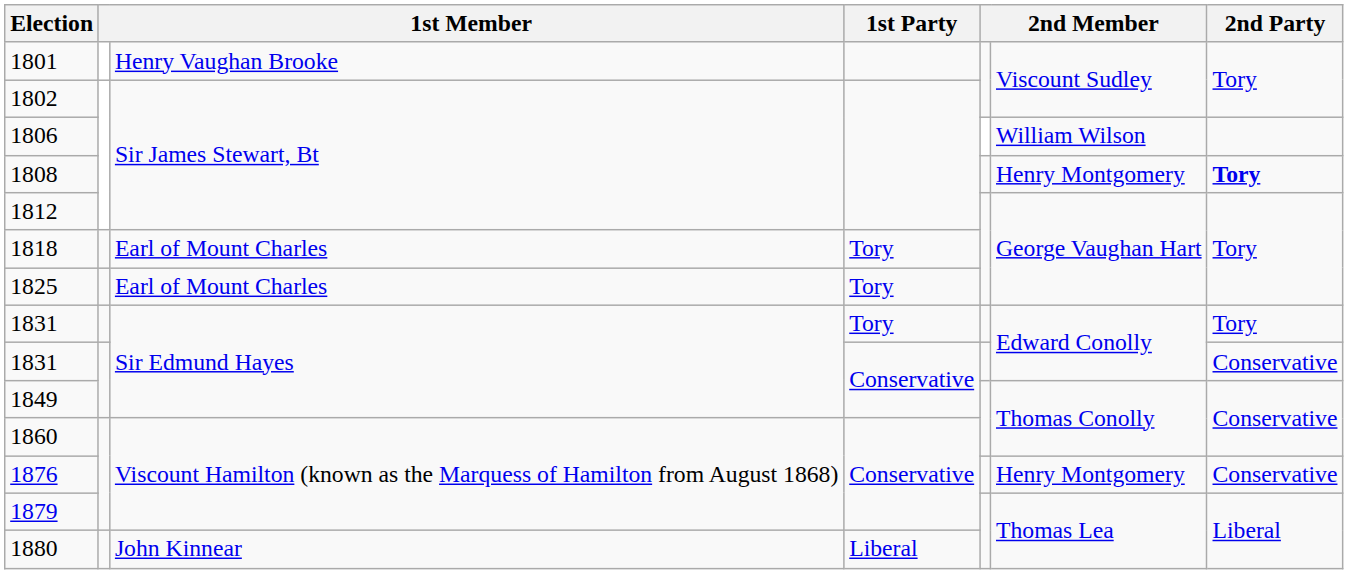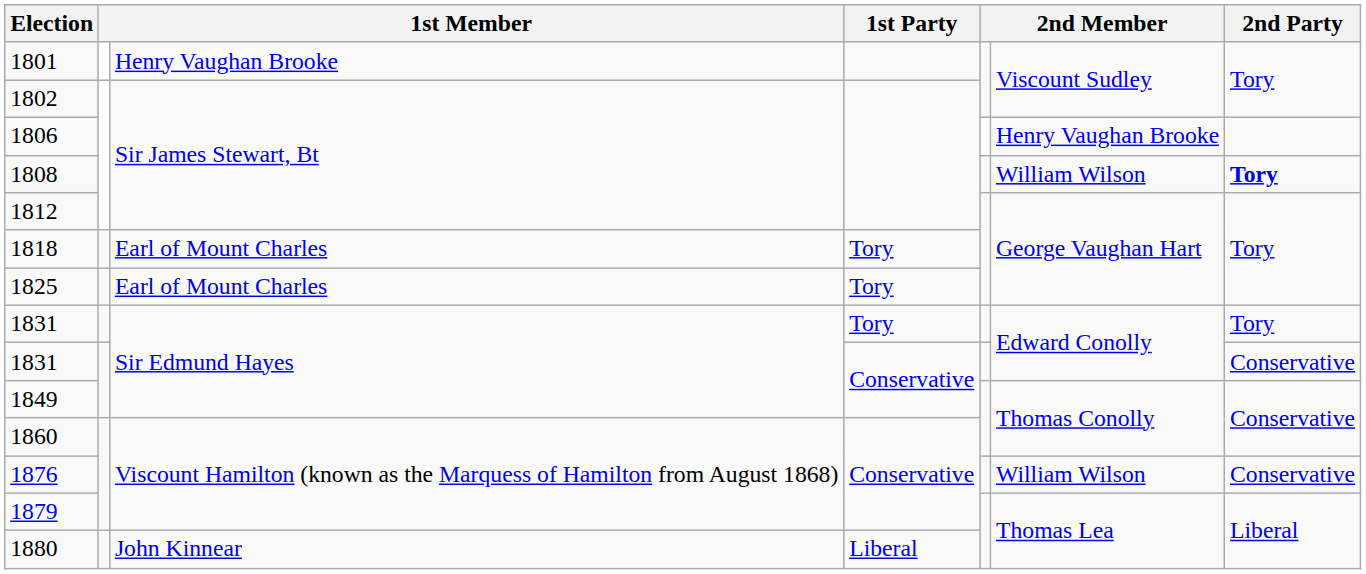(1071, 135) William Wilson -> (1108, 135) Henry Vaughan Brooke
(1090, 173) Henry Montgomery -> (1071, 173) William Wilson
(1090, 473) Henry Montgomery -> (1071, 473) William Wilson
